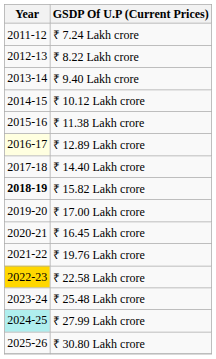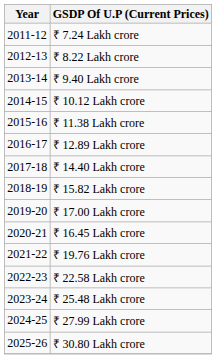(27, 144) lightyellow background -> (27, 144) no background
(27, 188) bold -> (27, 188) normal
(27, 276) gold background -> (27, 276) no background
(27, 320) paleturquoise background -> (27, 320) no background
